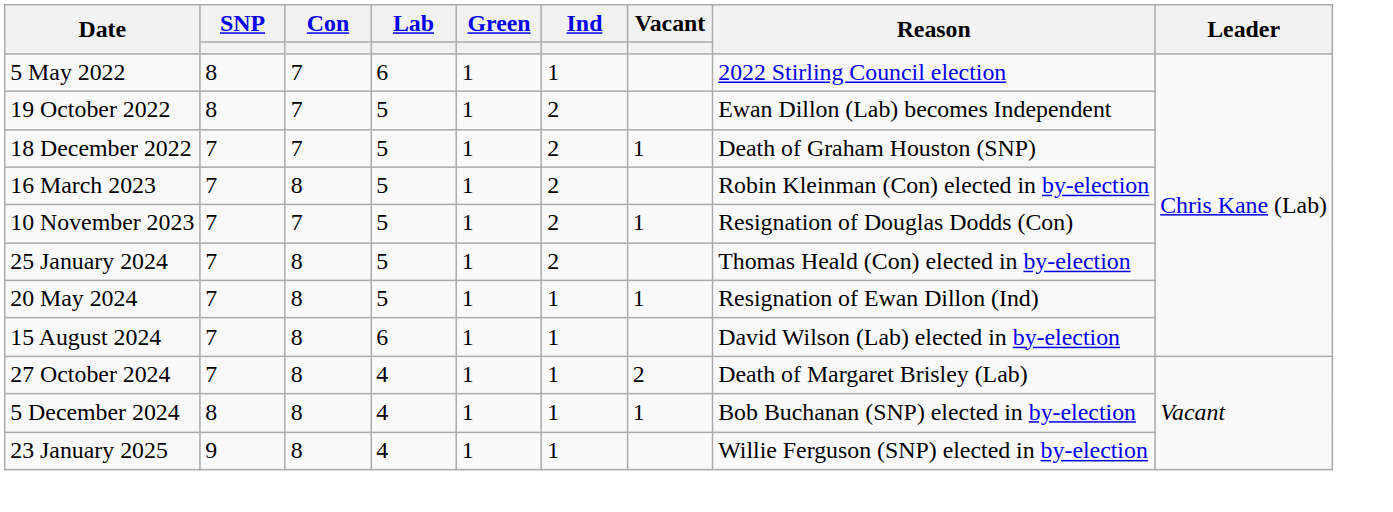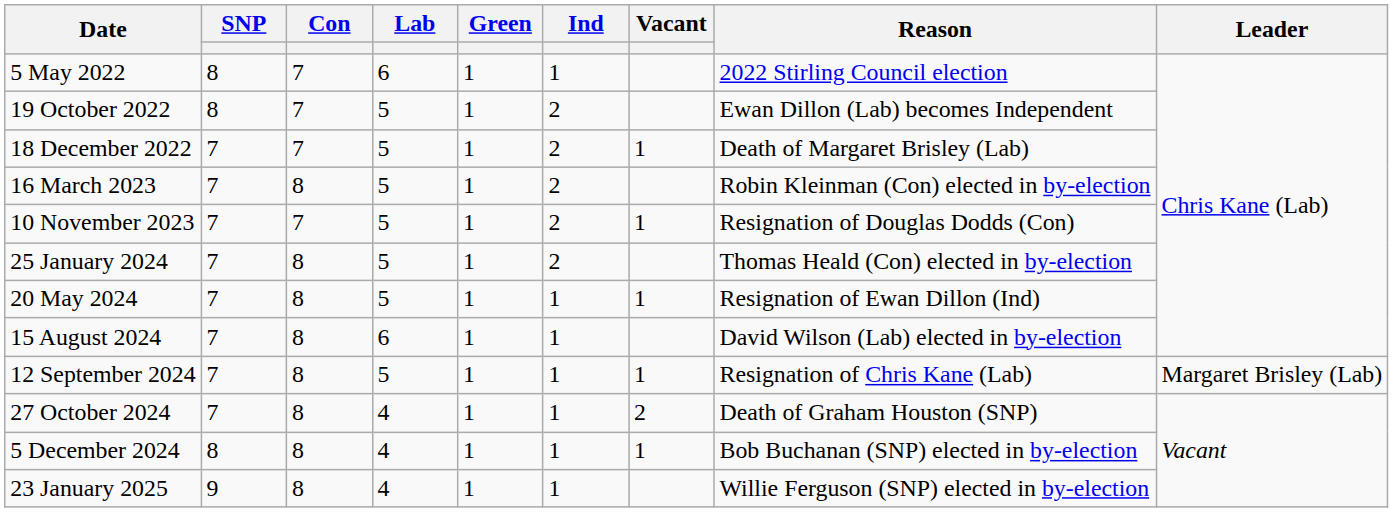(877, 147) Death of Graham Houston (SNP) -> (874, 147) Death of Margaret Brisley (Lab)
+ row: (103, 374)
(873, 374) Death of Margaret Brisley (Lab) -> (878, 412) Death of Graham Houston (SNP)
